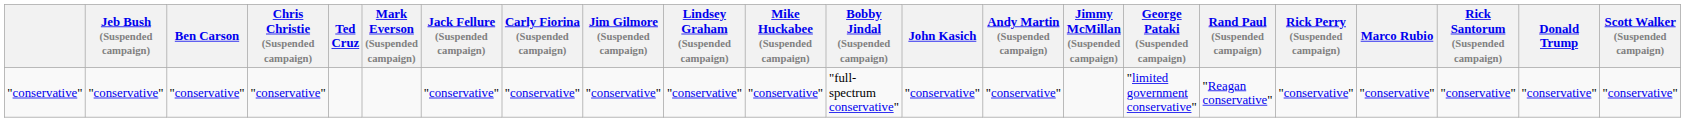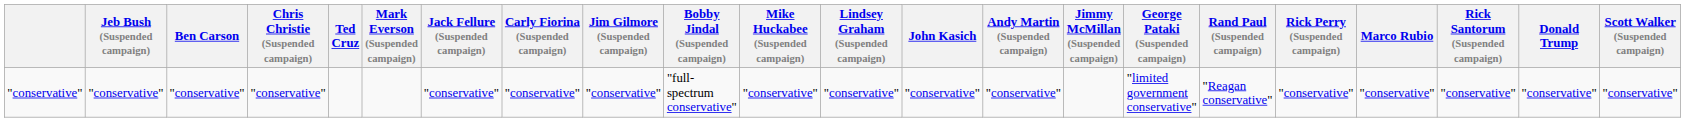columns swapped: (704, 36) <-> (864, 36)
